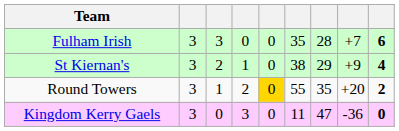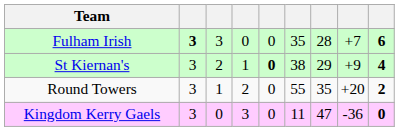(193, 41) normal -> (193, 41) bold
(272, 65) normal -> (272, 65) bold
(272, 89) gold background -> (272, 89) no background
